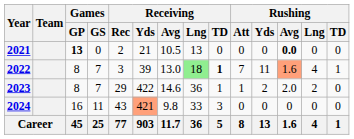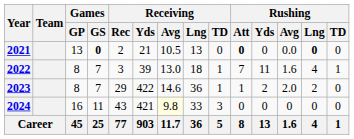(77, 50) bold -> (77, 50) normal
(98, 50) normal -> (98, 50) bold
(241, 50) normal -> (241, 50) bold
(289, 50) bold -> (289, 50) normal
(314, 50) normal -> (314, 50) bold
(196, 69) lightgreen background -> (196, 69) no background
(220, 69) bold -> (220, 69) normal
(289, 69) lightsalmon background -> (289, 69) no background
(145, 106) lightsalmon background -> (145, 106) no background
(171, 106) no background -> (171, 106) lightyellow background
